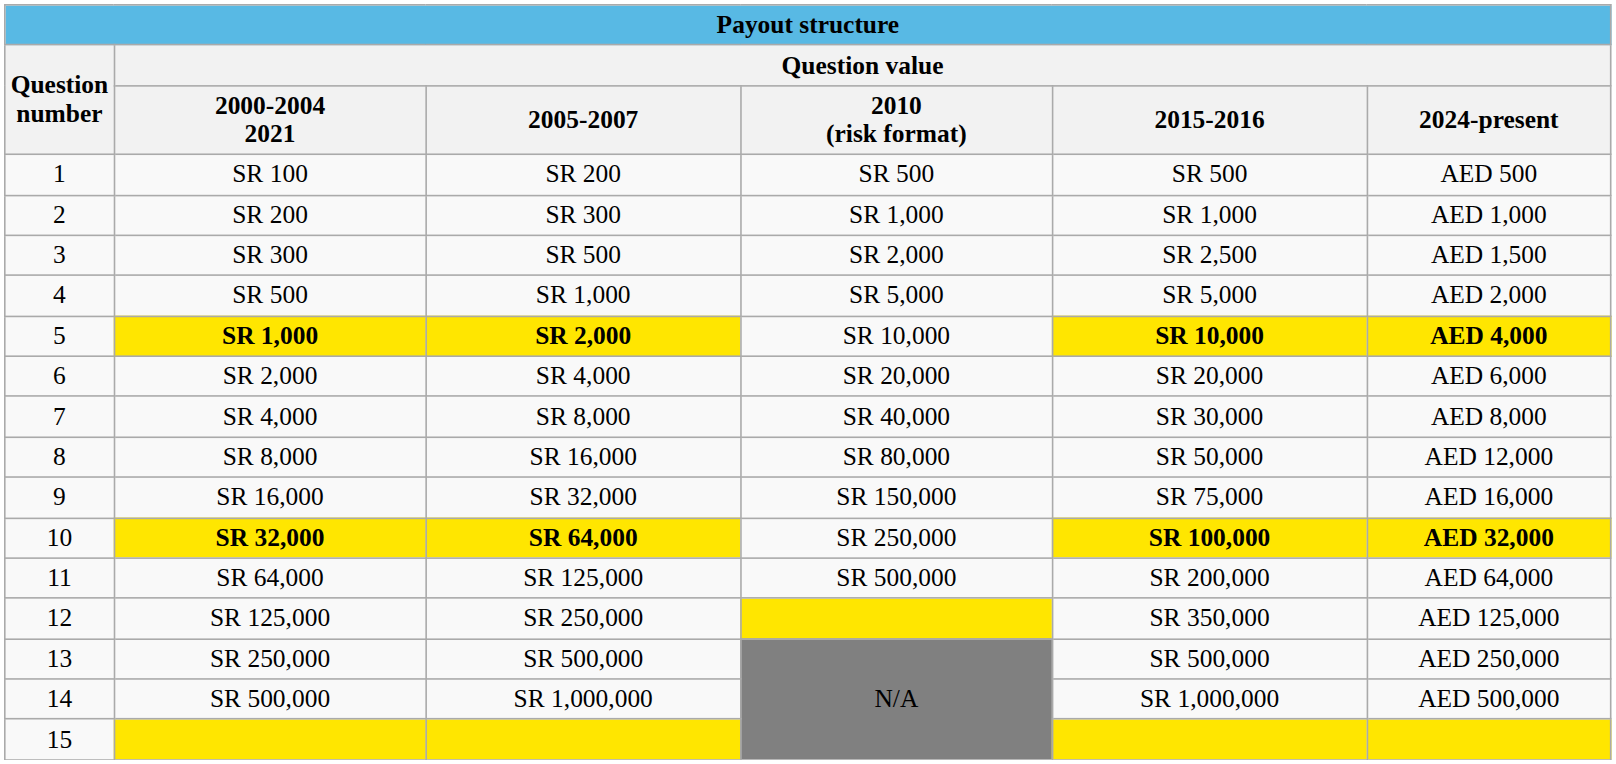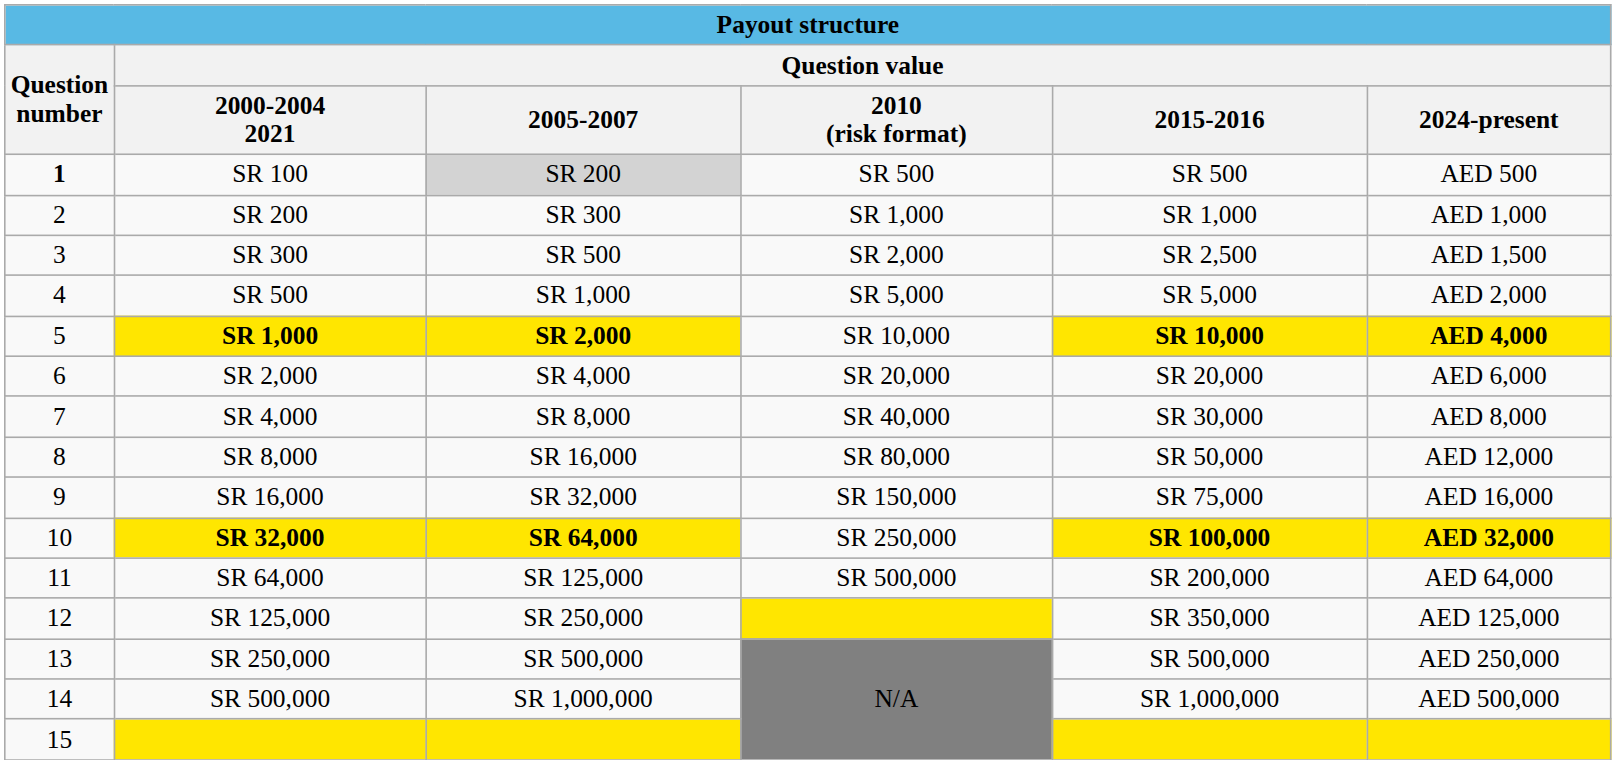(59, 174) normal -> (59, 174) bold
(583, 174) no background -> (583, 174) lightgrey background
